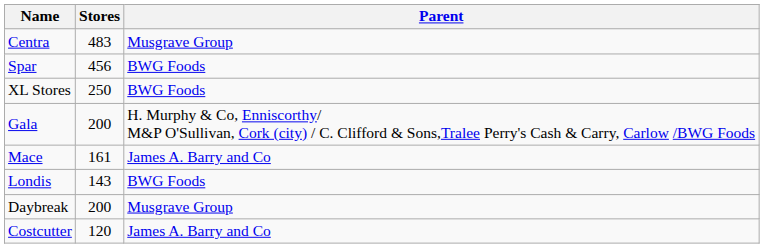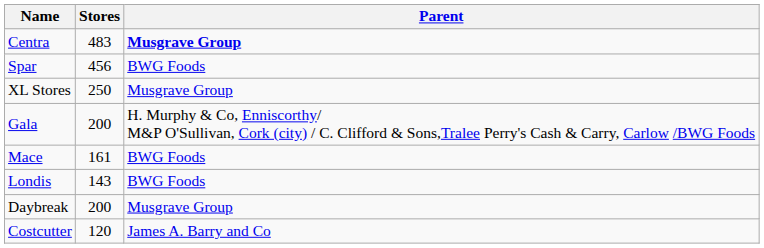(180, 41) normal -> (184, 41) bold
(166, 90) BWG Foods -> (180, 90) Musgrave Group
(199, 157) James A. Barry and Co -> (166, 157) BWG Foods
